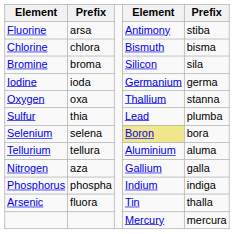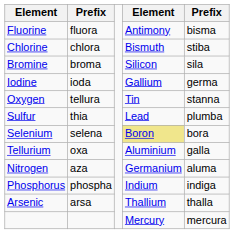(81, 30) arsa -> (84, 30) fluora
(198, 30) stiba -> (201, 30) bisma
(201, 47) bisma -> (198, 47) stiba
(153, 82) Germanium -> (143, 82) Gallium
(79, 99) oxa -> (85, 99) tellura
(145, 99) Thallium -> (132, 99) Tin
(85, 151) tellura -> (79, 151) oxa
(202, 151) aluma -> (198, 151) galla
(143, 168) Gallium -> (153, 168) Germanium
(198, 168) galla -> (202, 168) aluma
(84, 202) fluora -> (81, 202) arsa
(132, 202) Tin -> (145, 202) Thallium
